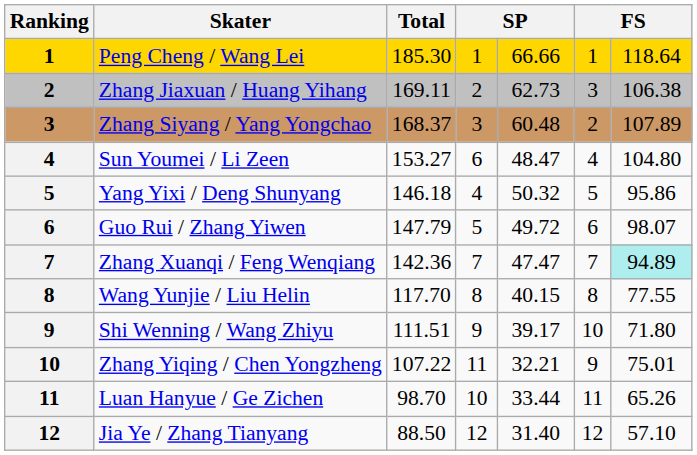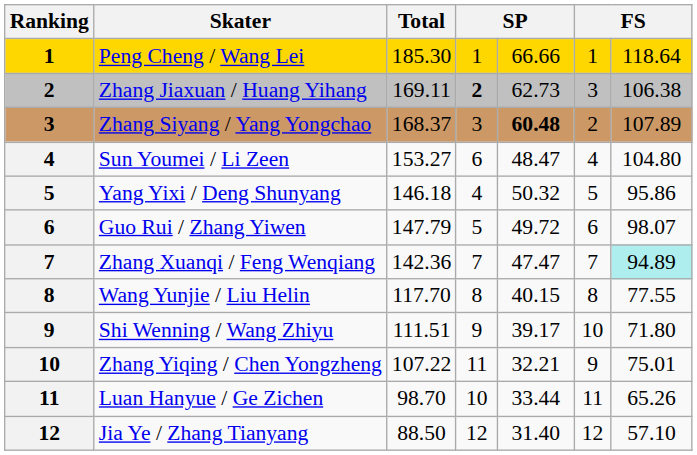(477, 90) normal -> (477, 90) bold
(536, 124) normal -> (536, 124) bold
